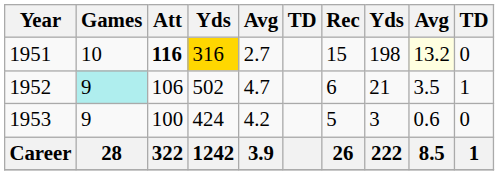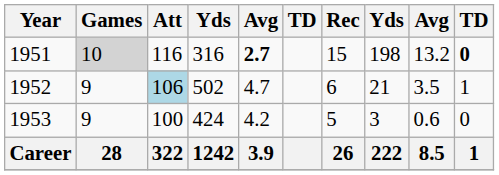(91, 53) no background -> (91, 53) lightgrey background
(167, 53) bold -> (167, 53) normal
(208, 53) gold background -> (208, 53) no background
(257, 53) normal -> (257, 53) bold
(432, 53) lightyellow background -> (432, 53) no background
(465, 53) normal -> (465, 53) bold
(86, 86) paleturquoise background -> (86, 86) no background
(167, 86) no background -> (167, 86) lightblue background
